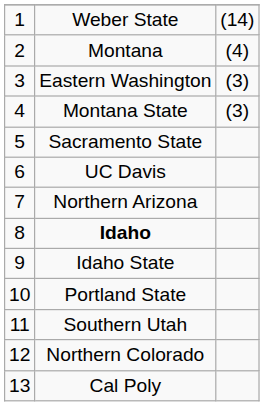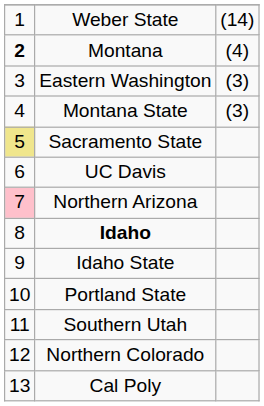(20, 50) normal -> (20, 50) bold
(20, 141) no background -> (20, 141) khaki background
(20, 202) no background -> (20, 202) pink background
